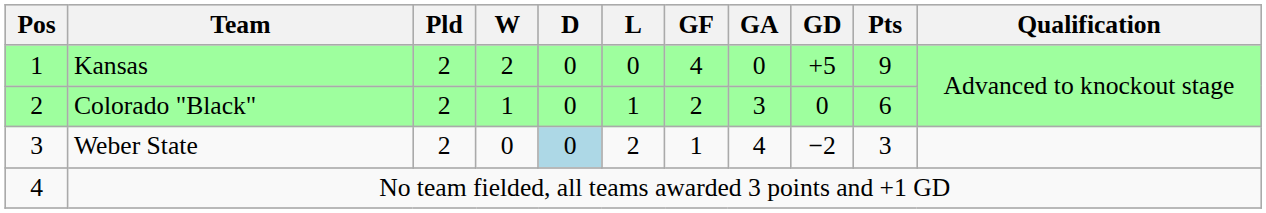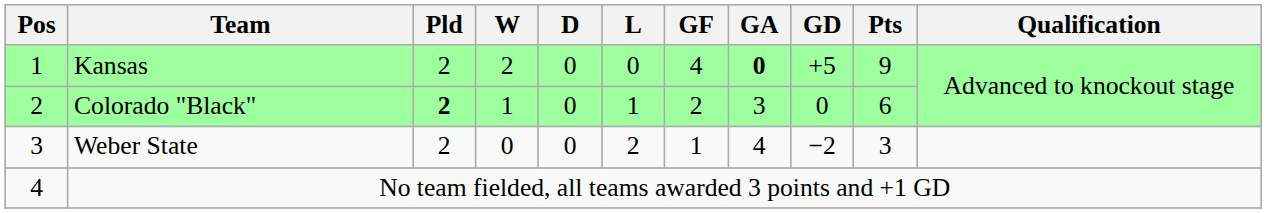(759, 65) normal -> (759, 65) bold
(444, 106) normal -> (444, 106) bold
(570, 146) lightblue background -> (570, 146) no background
